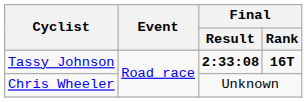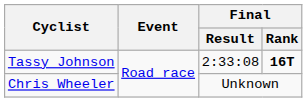(230, 62) bold -> (230, 62) normal
